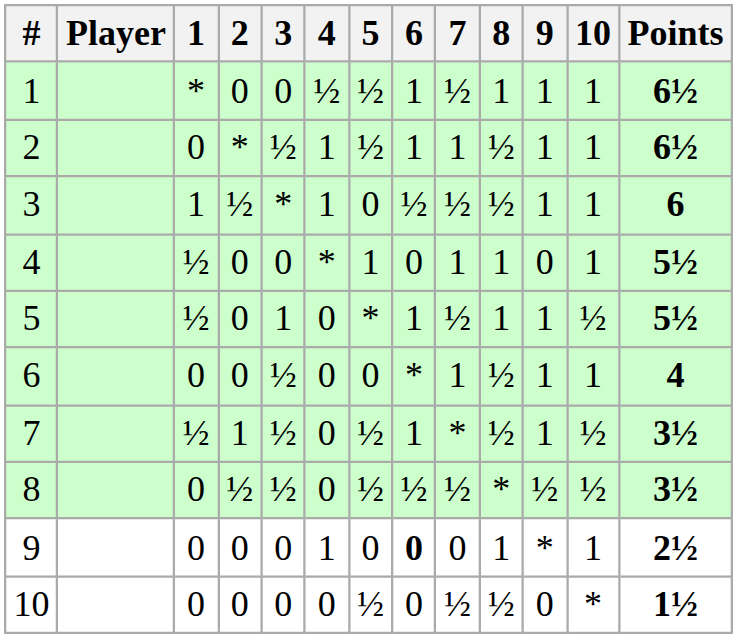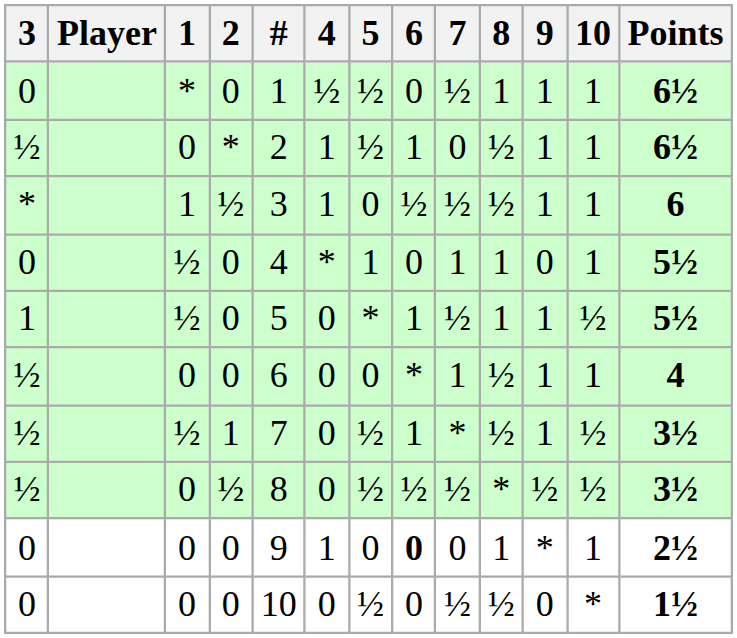columns swapped: (31, 33) <-> (283, 33)
(414, 90) 1 -> (414, 90) 0
(458, 147) 1 -> (458, 147) 0
